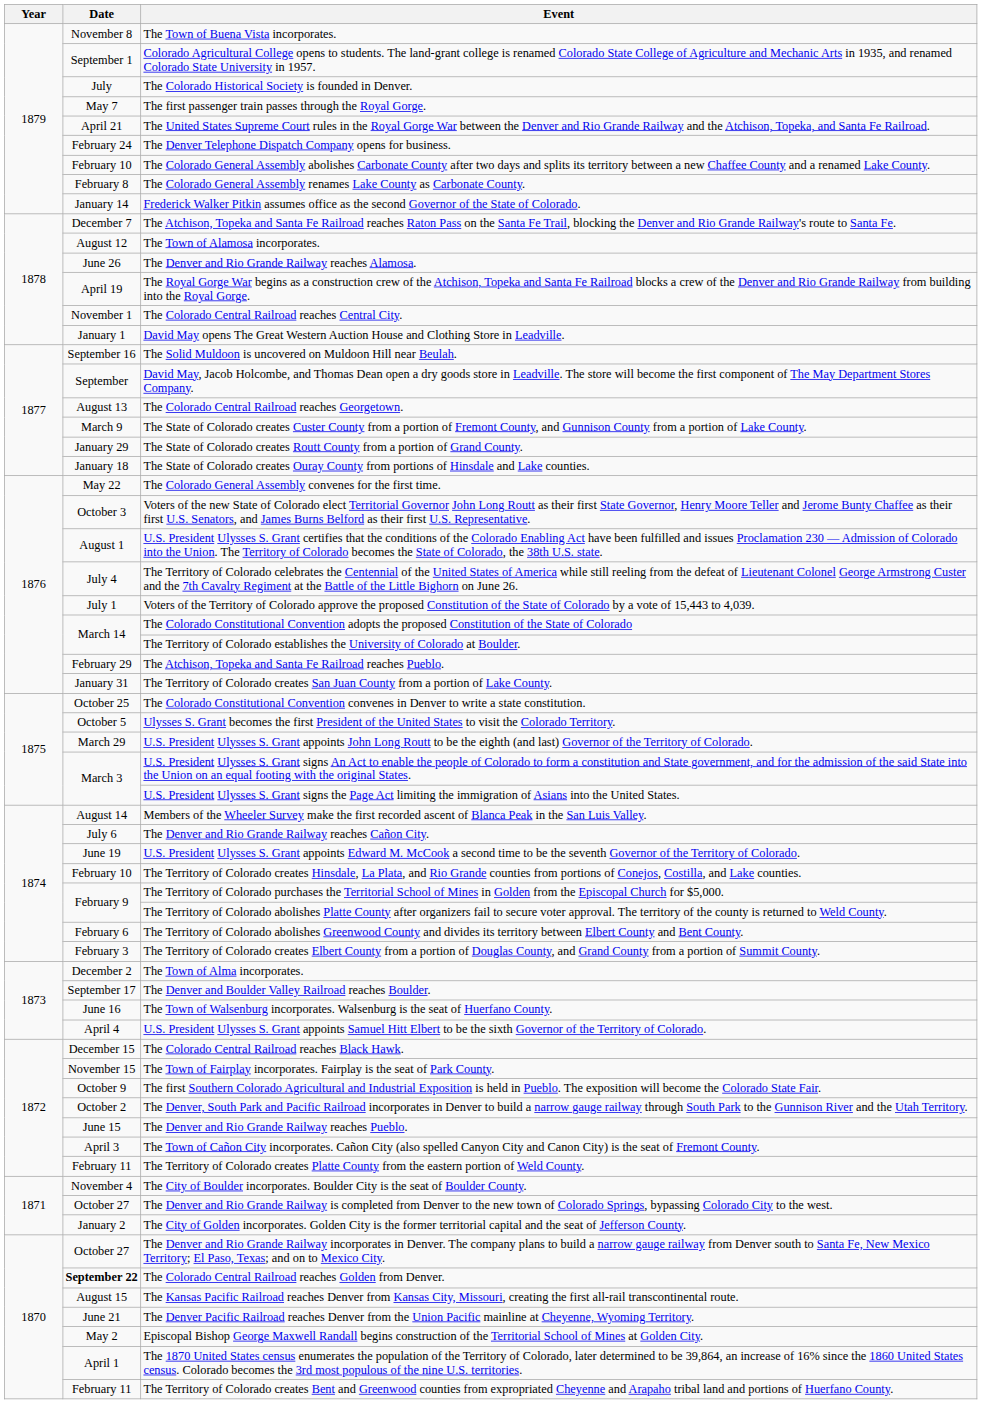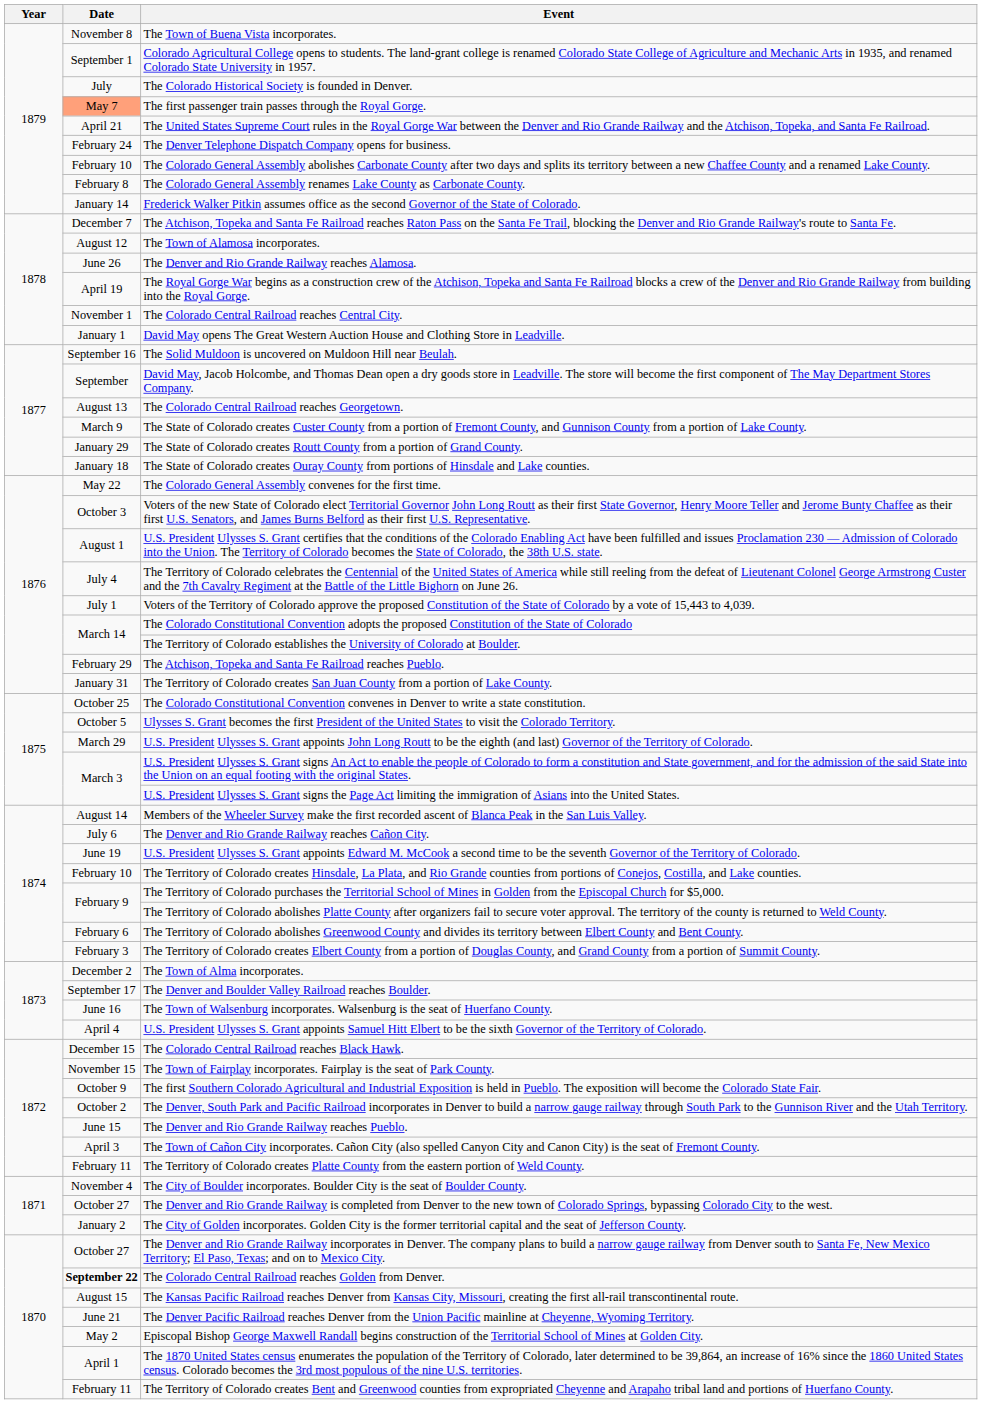(102, 106) no background -> (102, 106) lightsalmon background
